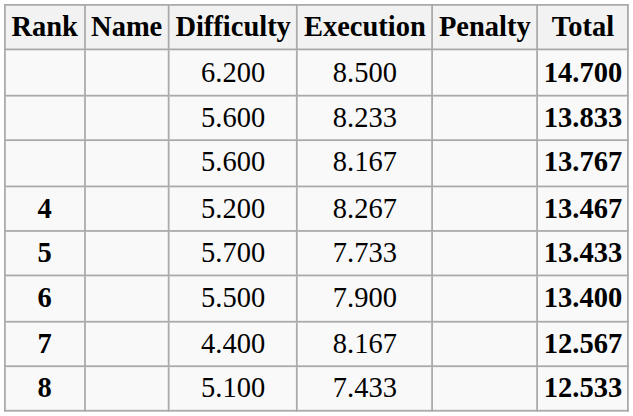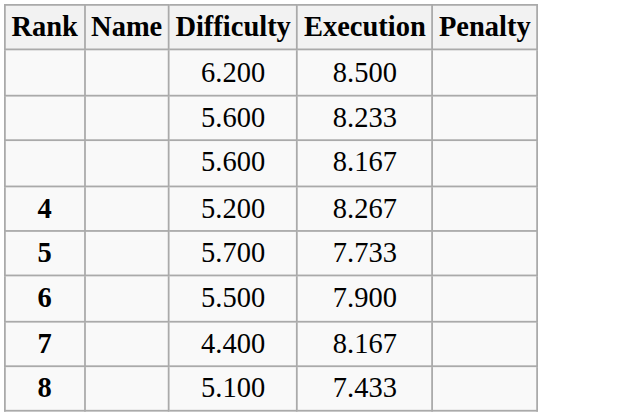- column: (583, 27)
